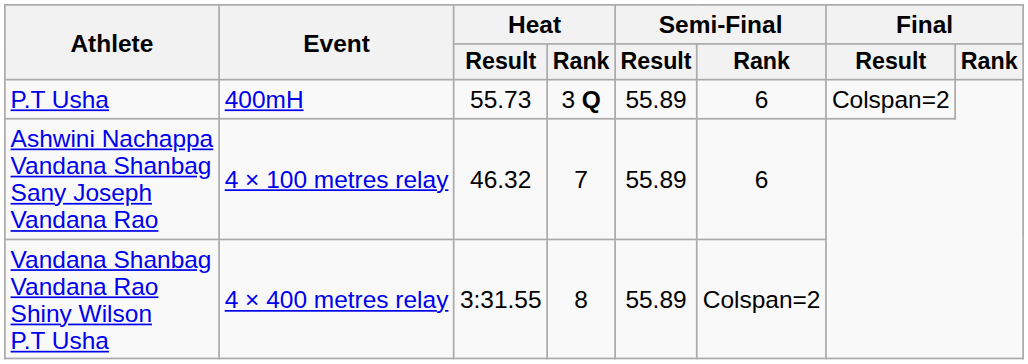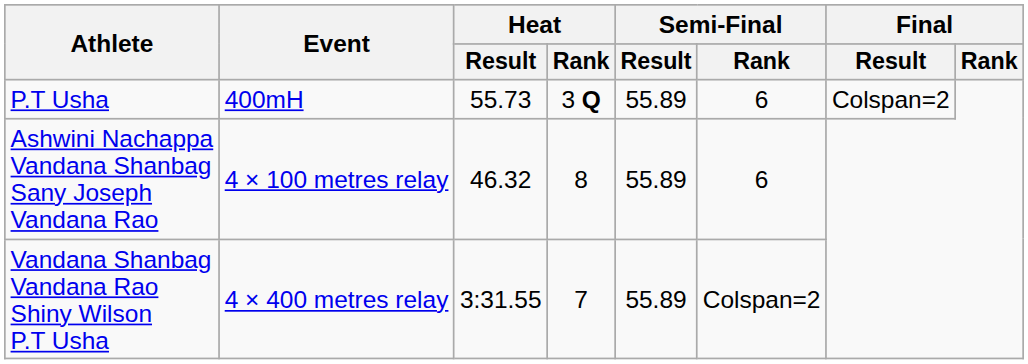(581, 179) 7 -> (581, 179) 8
(581, 300) 8 -> (581, 300) 7
